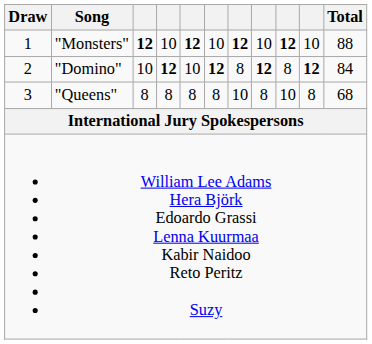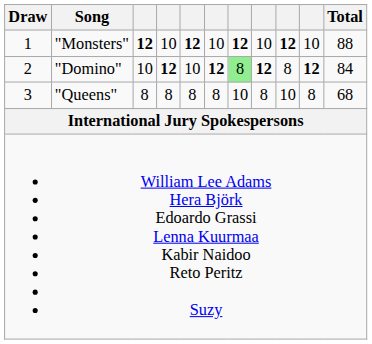(240, 69) no background -> (240, 69) lightgreen background
